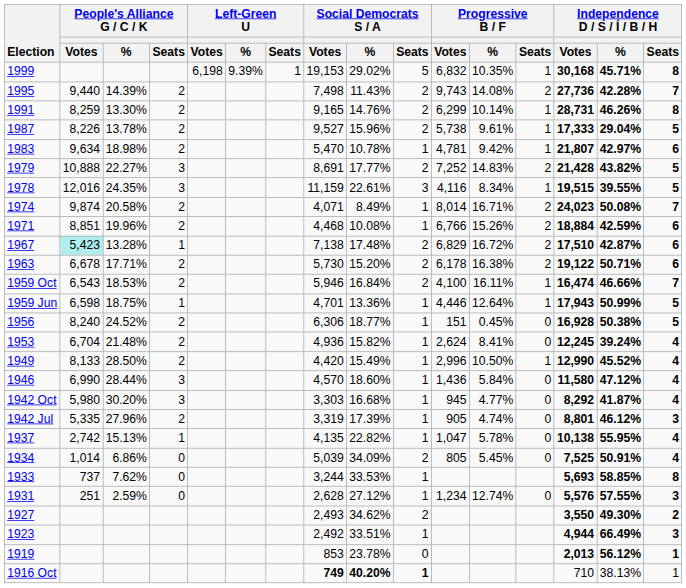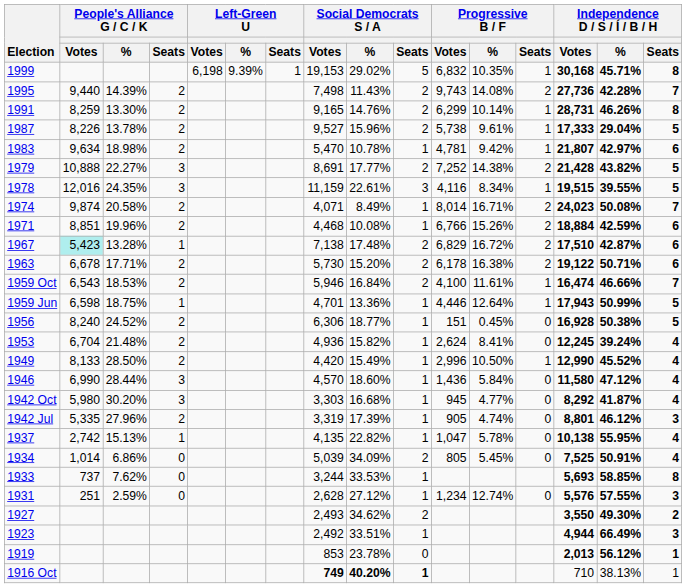(493, 168) 14.83% -> (493, 168) 14.38%
(493, 284) 16.11% -> (493, 284) 11.61%
